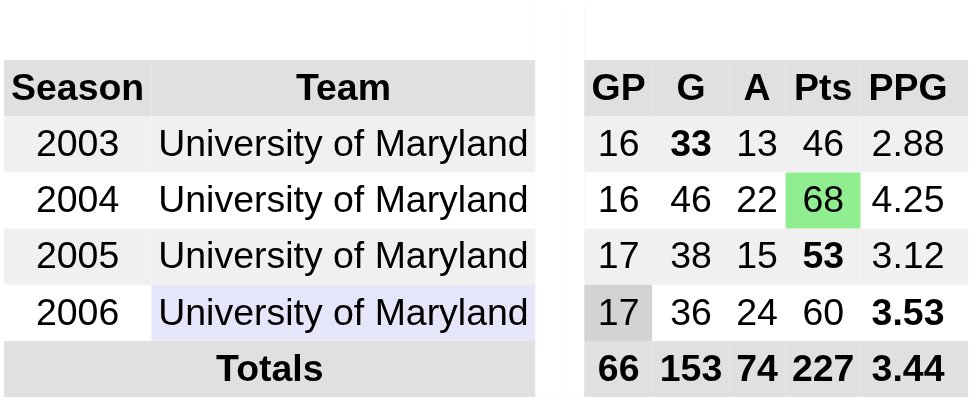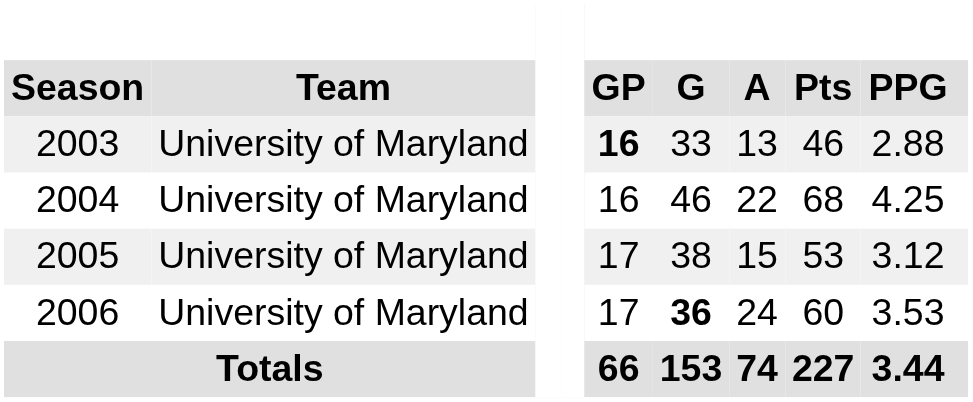(619, 143) normal -> (619, 143) bold
(691, 143) bold -> (691, 143) normal
(823, 199) lightgreen background -> (823, 199) no background
(823, 256) bold -> (823, 256) normal
(343, 312) lavender background -> (343, 312) no background
(619, 312) lightgrey background -> (619, 312) no background
(691, 312) normal -> (691, 312) bold
(908, 312) bold -> (908, 312) normal
